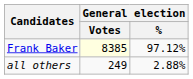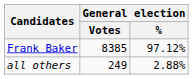(114, 48) lightyellow background -> (114, 48) no background
